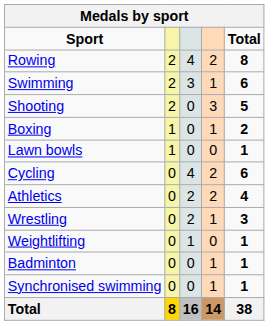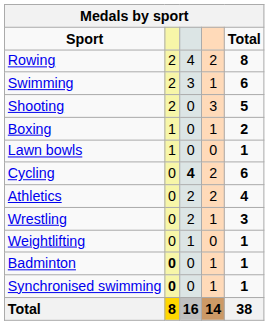(191, 174) normal -> (191, 174) bold
(172, 264) normal -> (172, 264) bold
(172, 286) normal -> (172, 286) bold
